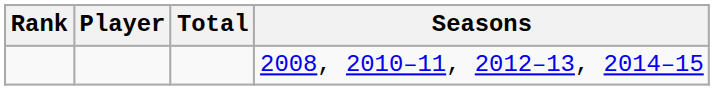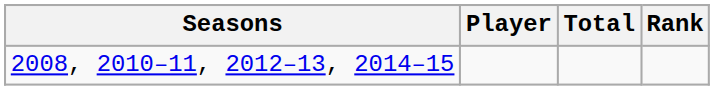columns swapped: (39, 25) <-> (482, 25)
